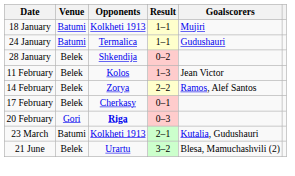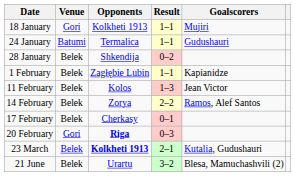(72, 27) Batumi -> (72, 27) Gori
+ row: (30, 73)
(72, 133) Batumi -> (72, 149) Belek
(118, 133) normal -> (120, 149) bold
